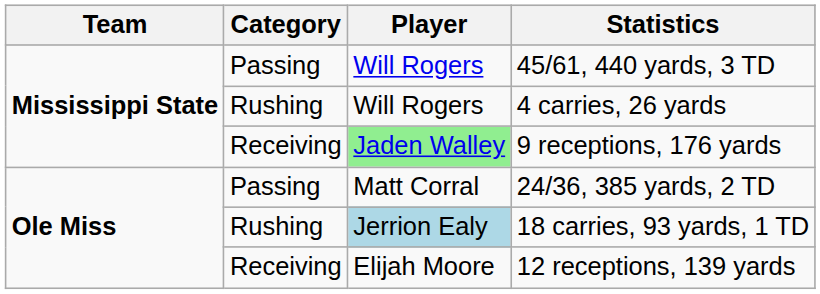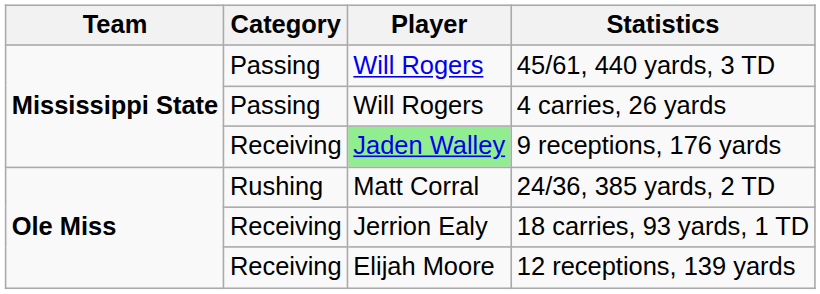(277, 105) Rushing -> (275, 105) Passing
(275, 186) Passing -> (277, 186) Rushing
(277, 226) Rushing -> (286, 226) Receiving
(421, 226) lightblue background -> (421, 226) no background
